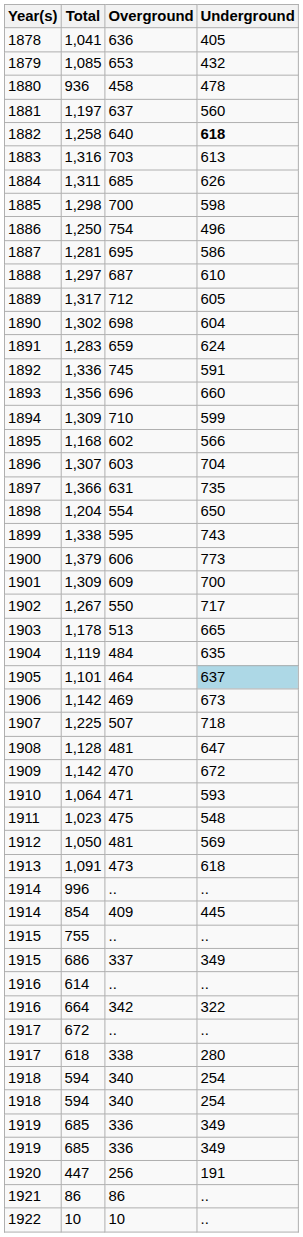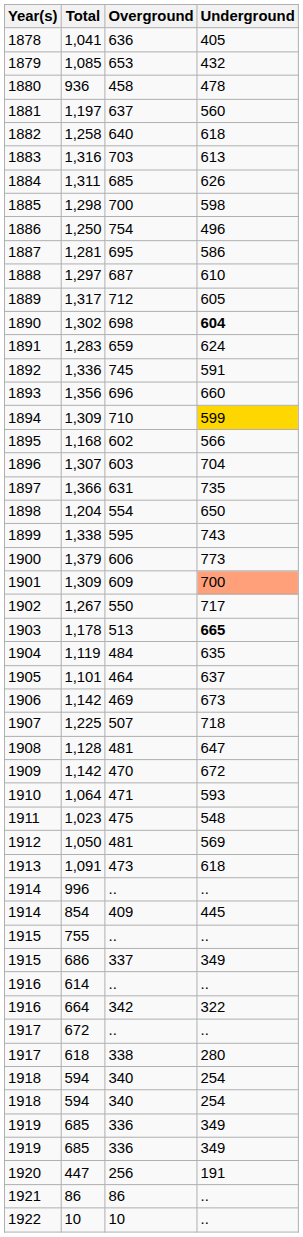(213, 134) bold -> (213, 134) normal
(213, 323) normal -> (213, 323) bold
(213, 417) no background -> (213, 417) gold background
(213, 582) no background -> (213, 582) lightsalmon background
(213, 629) normal -> (213, 629) bold
(213, 677) lightblue background -> (213, 677) no background
